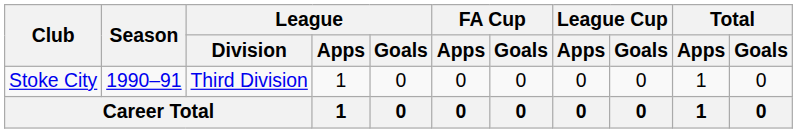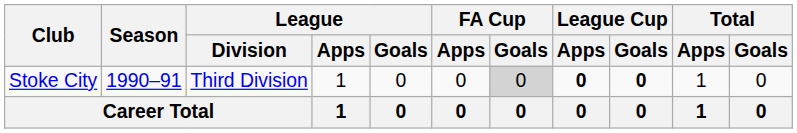(521, 81) no background -> (521, 81) lightgrey background
(581, 81) normal -> (581, 81) bold
(641, 81) normal -> (641, 81) bold
